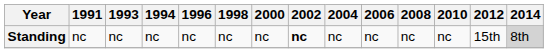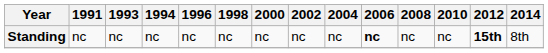(299, 36) bold -> (298, 36) normal
(371, 36) normal -> (372, 36) bold
(487, 36) normal -> (488, 36) bold
(520, 36) lightgrey background -> (520, 36) no background
